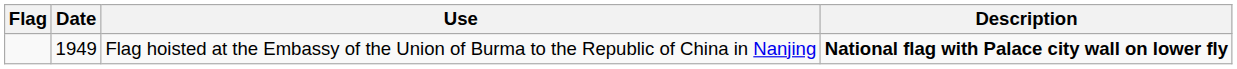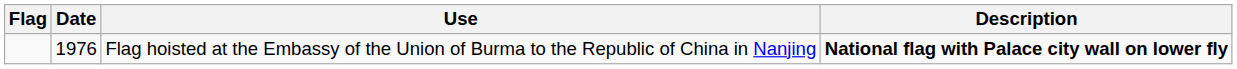(76, 48) 1949 -> (76, 48) 1976
